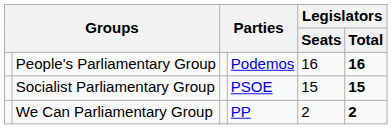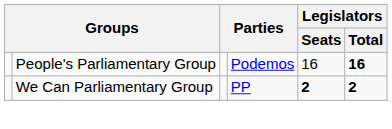- row: (115, 87)
(305, 111) normal -> (305, 87) bold
